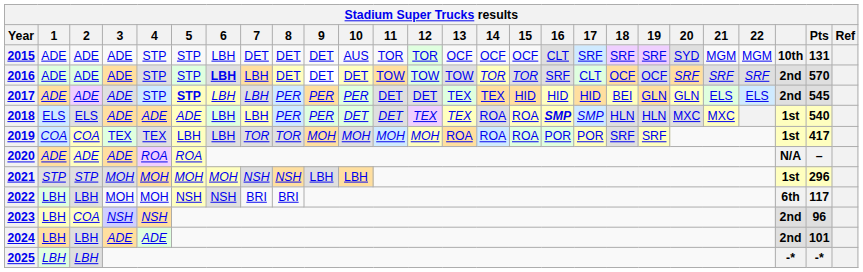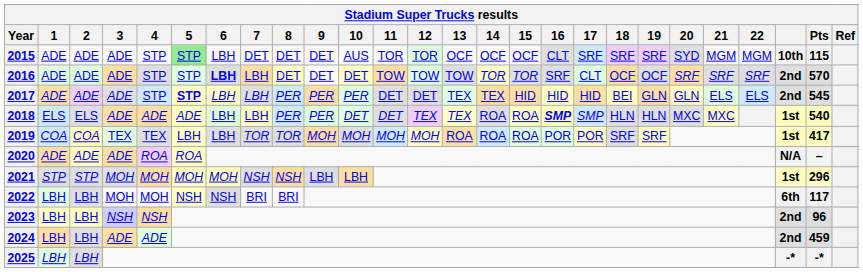(189, 55) no background -> (189, 55) lightgreen background
(819, 55) 131 -> (819, 55) 115
(86, 217) COA -> (86, 217) LBH
(819, 237) 101 -> (819, 237) 459
